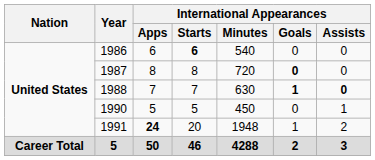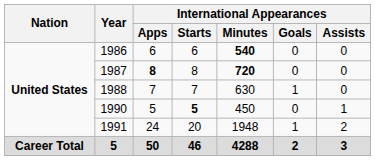(195, 52) bold -> (195, 52) normal
(245, 52) normal -> (245, 52) bold
(153, 71) normal -> (153, 71) bold
(245, 71) normal -> (245, 71) bold
(295, 71) bold -> (295, 71) normal
(295, 90) bold -> (295, 90) normal
(344, 90) bold -> (344, 90) normal
(195, 109) normal -> (195, 109) bold
(153, 128) bold -> (153, 128) normal
